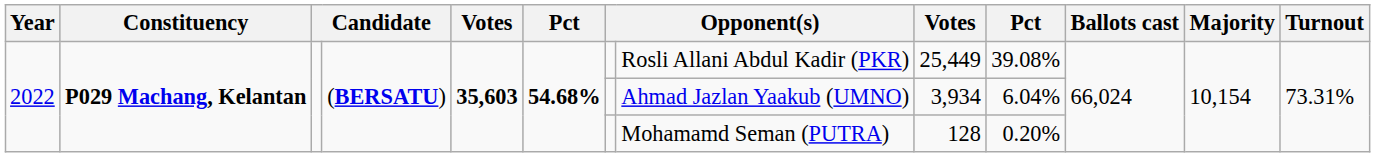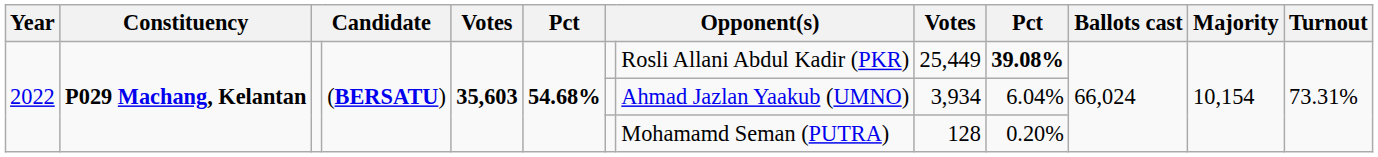(1026, 59) normal -> (1028, 59) bold
